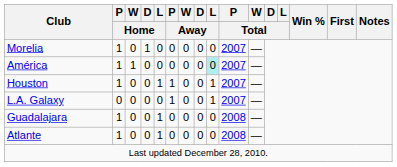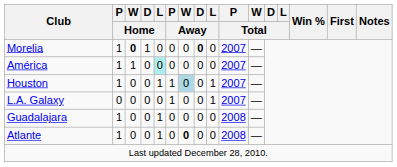(133, 48) normal -> (133, 48) bold
(200, 48) normal -> (200, 48) bold
(160, 65) no background -> (160, 65) paleturquoise background
(213, 65) paleturquoise background -> (213, 65) no background
(186, 83) no background -> (186, 83) lightblue background
(186, 135) normal -> (186, 135) bold
